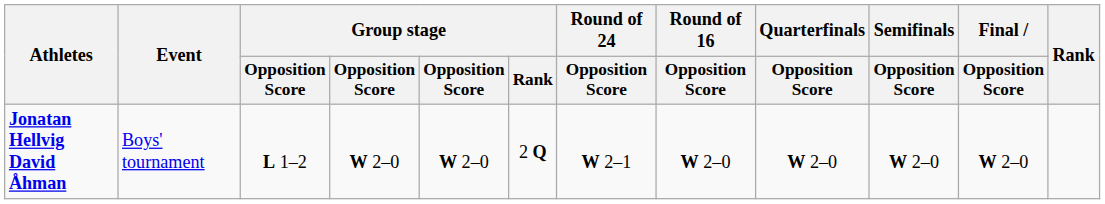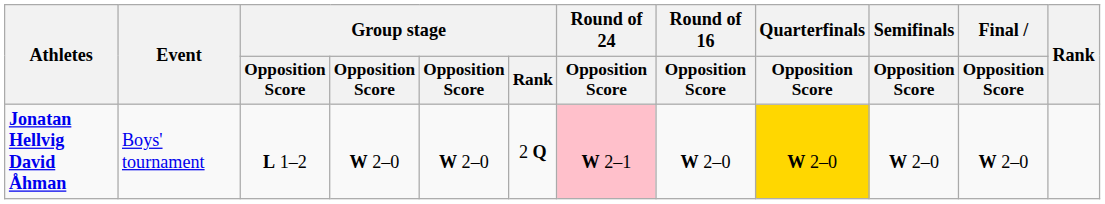(606, 162) no background -> (606, 162) pink background
(812, 162) no background -> (812, 162) gold background
